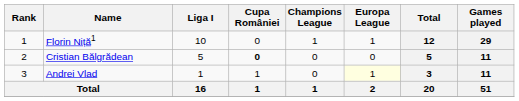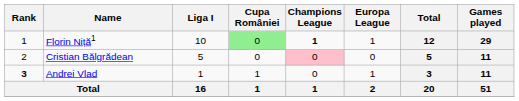(257, 40) no background -> (257, 40) lightgreen background
(315, 40) normal -> (315, 40) bold
(257, 57) bold -> (257, 57) normal
(315, 57) no background -> (315, 57) pink background
(24, 73) normal -> (24, 73) bold
(372, 73) lightyellow background -> (372, 73) no background
